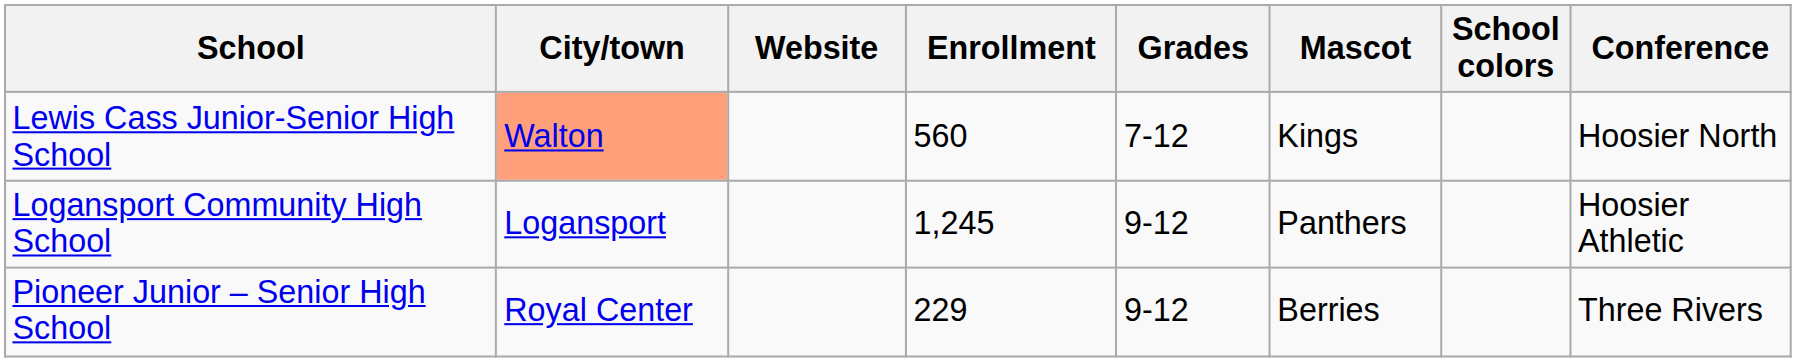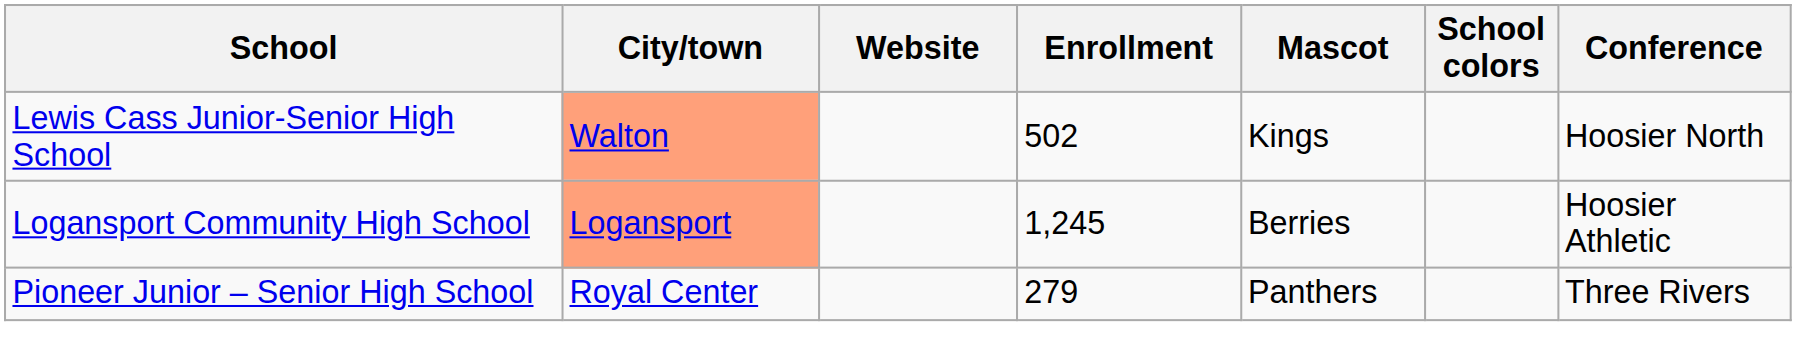- column: (1193, 48)
(940, 135) 560 -> (1051, 135) 502
(585, 223) no background -> (650, 223) lightsalmon background
(1342, 223) Panthers -> (1299, 223) Berries
(940, 311) 229 -> (1051, 292) 279
(1329, 311) Berries -> (1313, 292) Panthers
